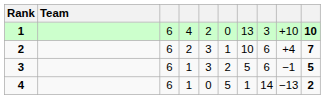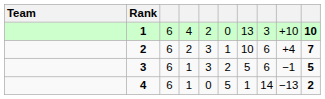columns swapped: (21, 13) <-> (54, 13)
